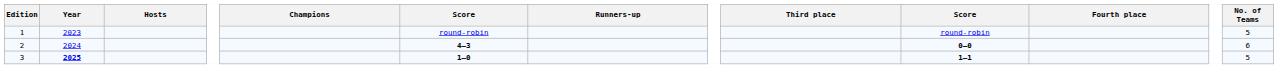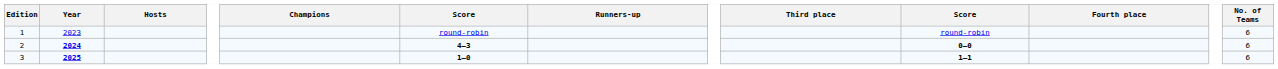(1248, 32) 5 -> (1248, 32) 6
(72, 44) normal -> (72, 44) bold
(1248, 57) 5 -> (1248, 57) 6
